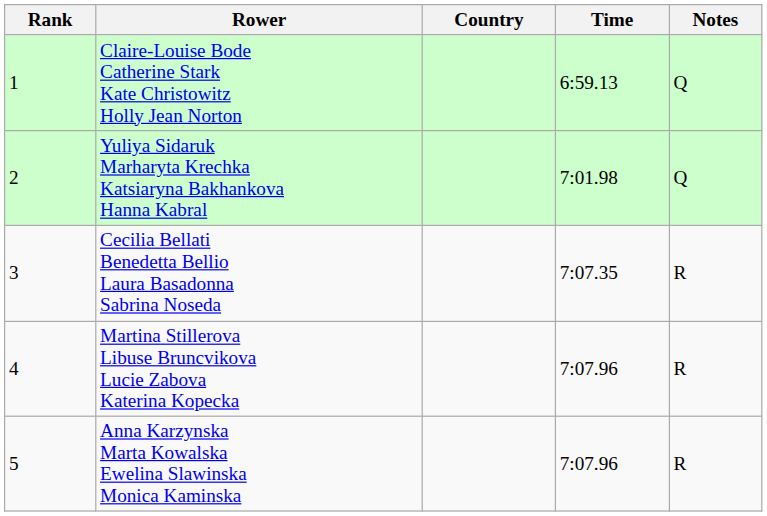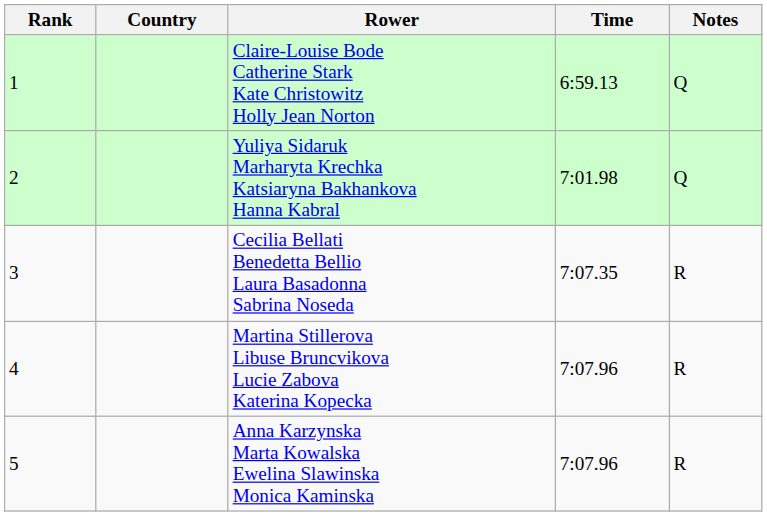columns swapped: (259, 19) <-> (489, 19)
